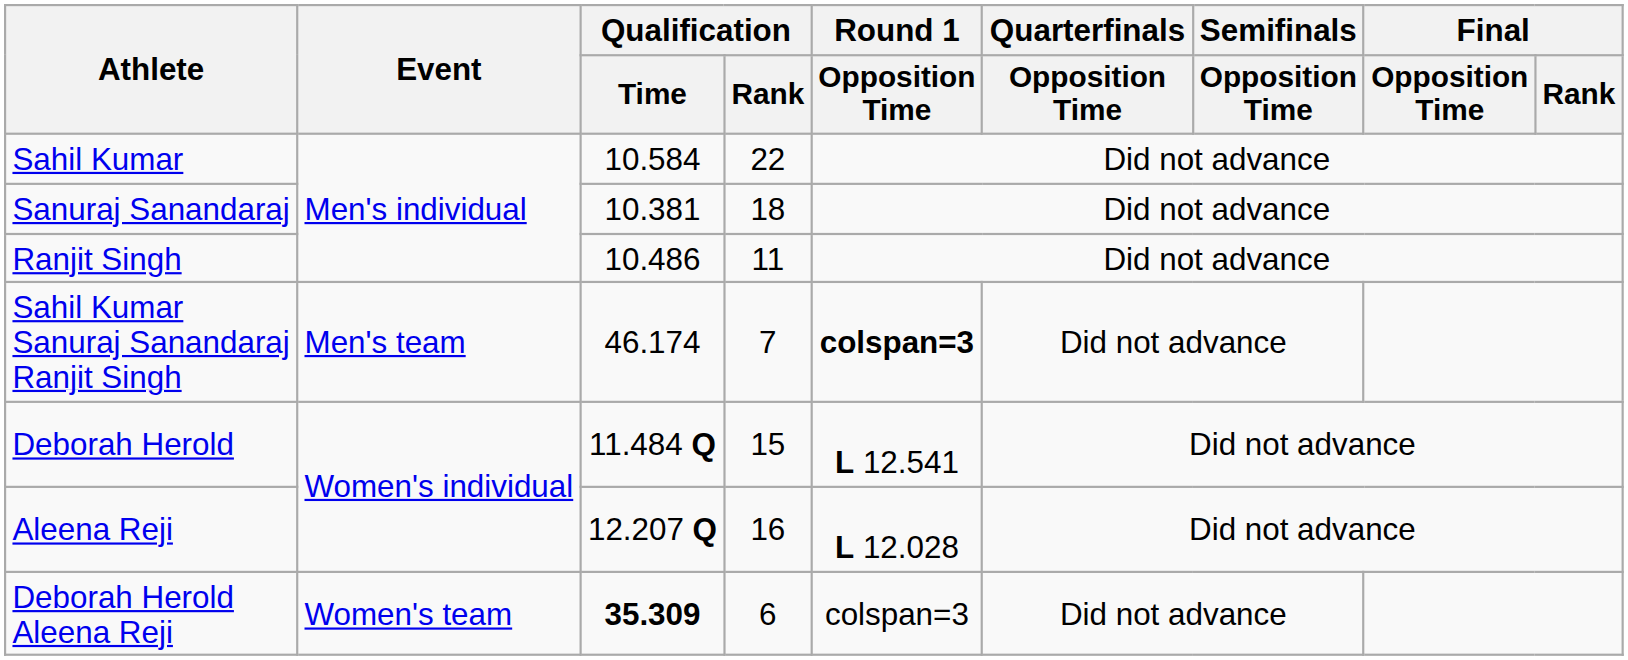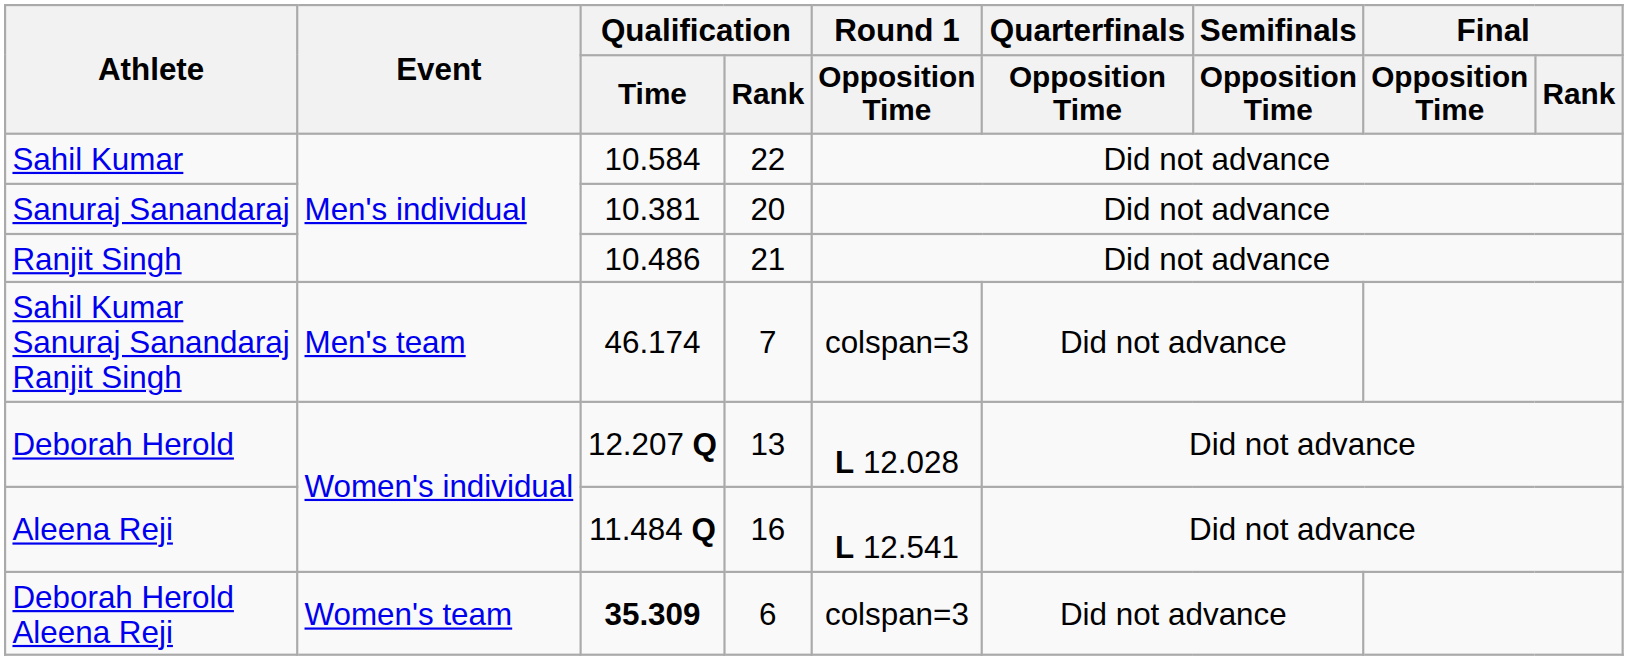(768, 209) 18 -> (768, 209) 20
(768, 259) 11 -> (768, 259) 21
(897, 343) bold -> (897, 343) normal
(652, 445) 11.484 Q -> (652, 445) 12.207 Q
(768, 445) 15 -> (768, 445) 13
(897, 462) L 12.541 -> (897, 462) L 12.028
(652, 529) 12.207 Q -> (652, 529) 11.484 Q
(897, 547) L 12.028 -> (897, 547) L 12.541
